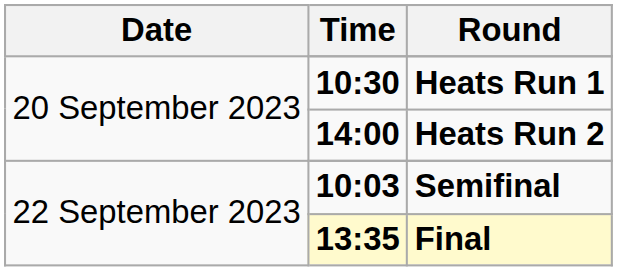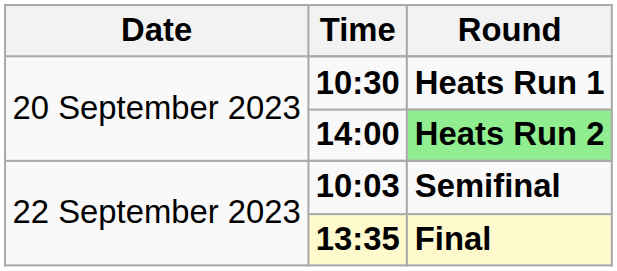(510, 134) no background -> (510, 134) lightgreen background
